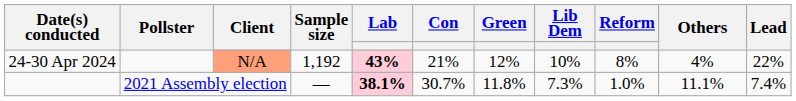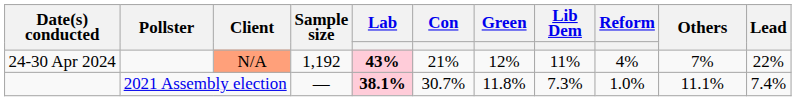(565, 61) 10% -> (565, 61) 11%
(627, 61) 8% -> (627, 61) 4%
(702, 61) 4% -> (702, 61) 7%
